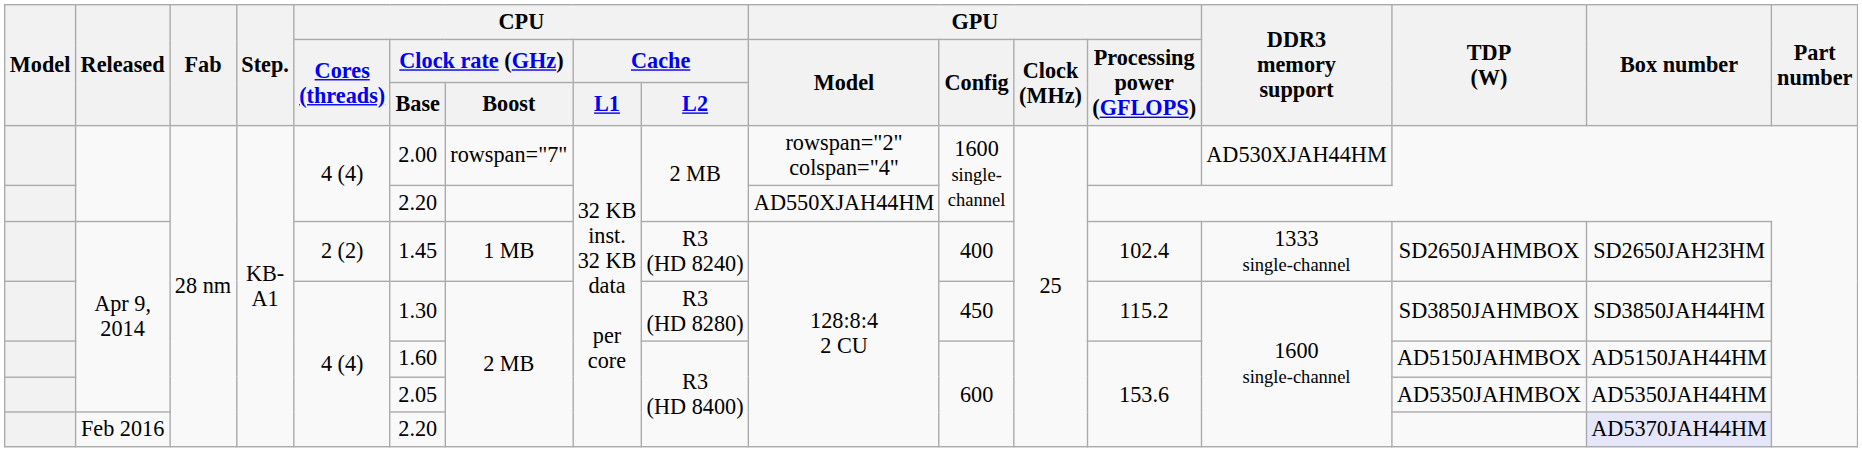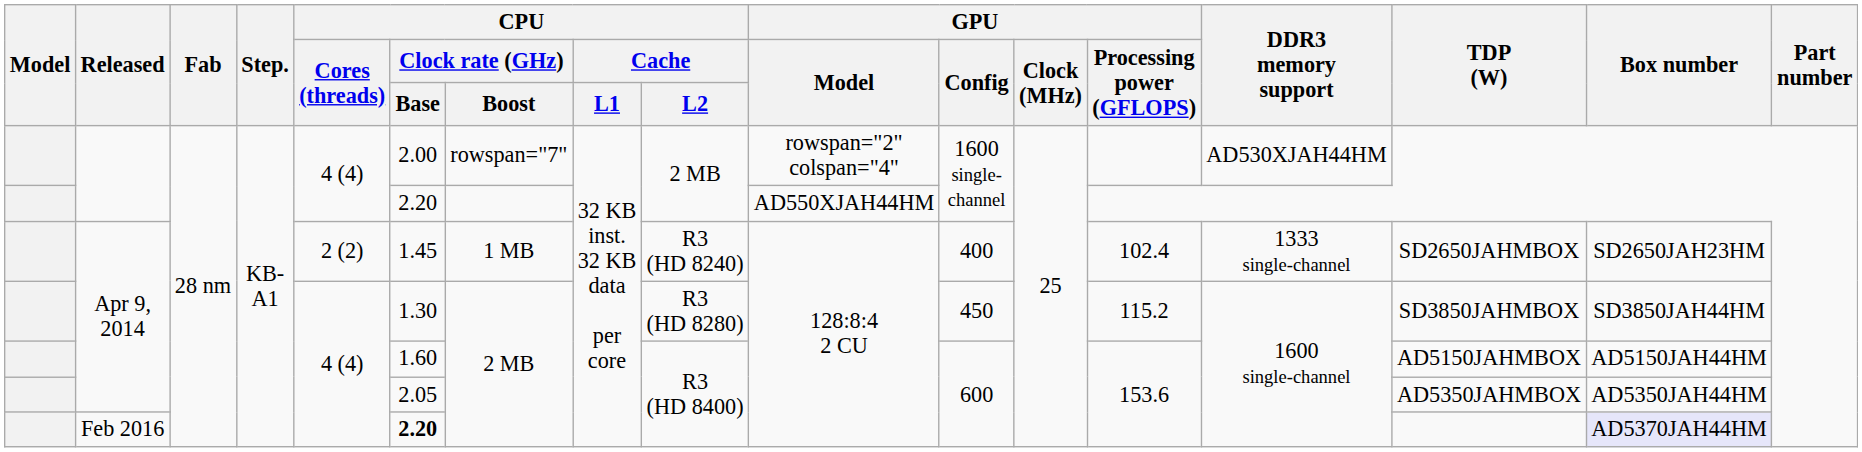(418, 429) normal -> (418, 429) bold
